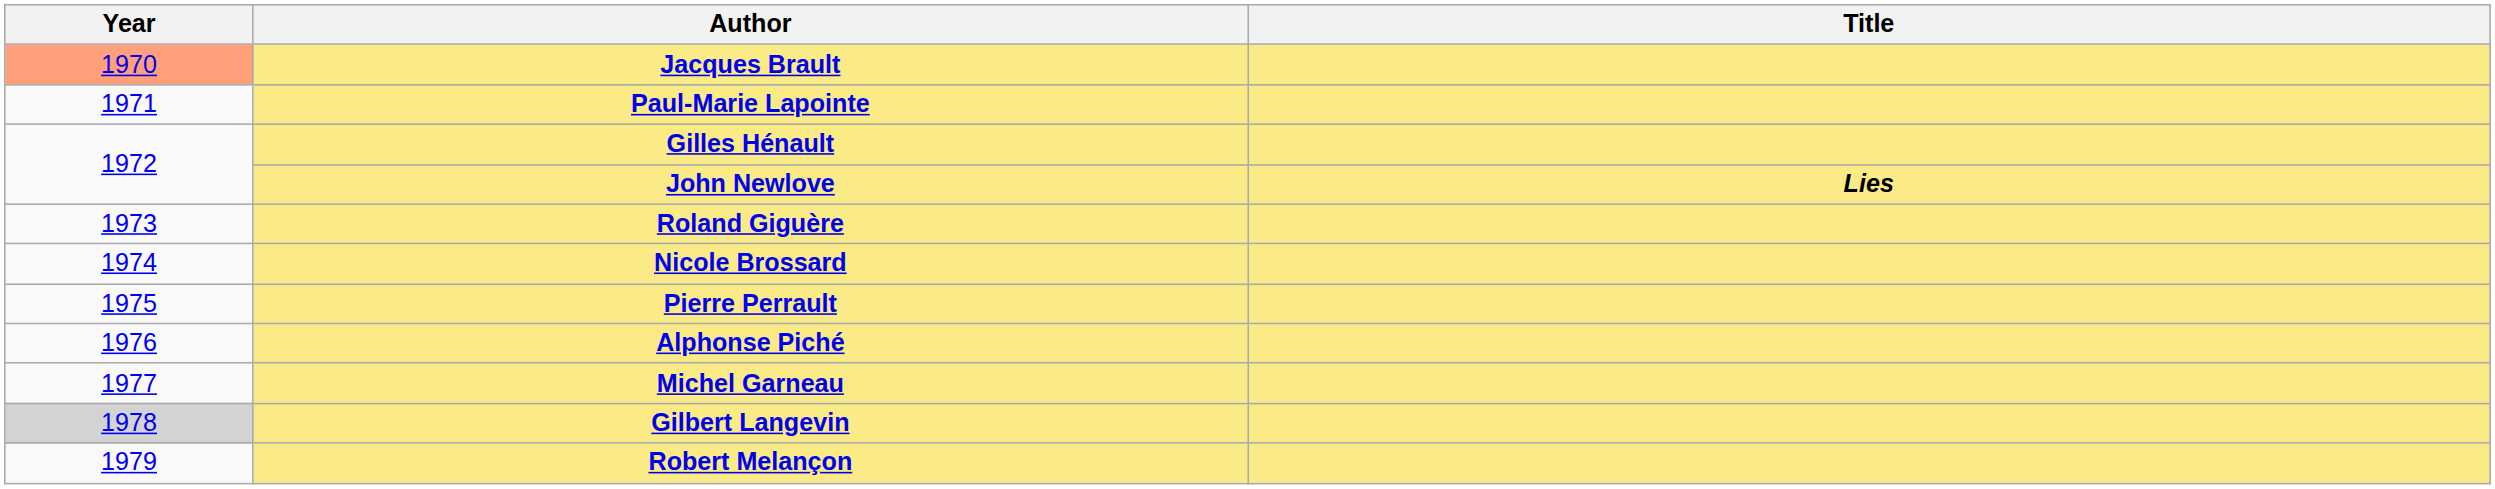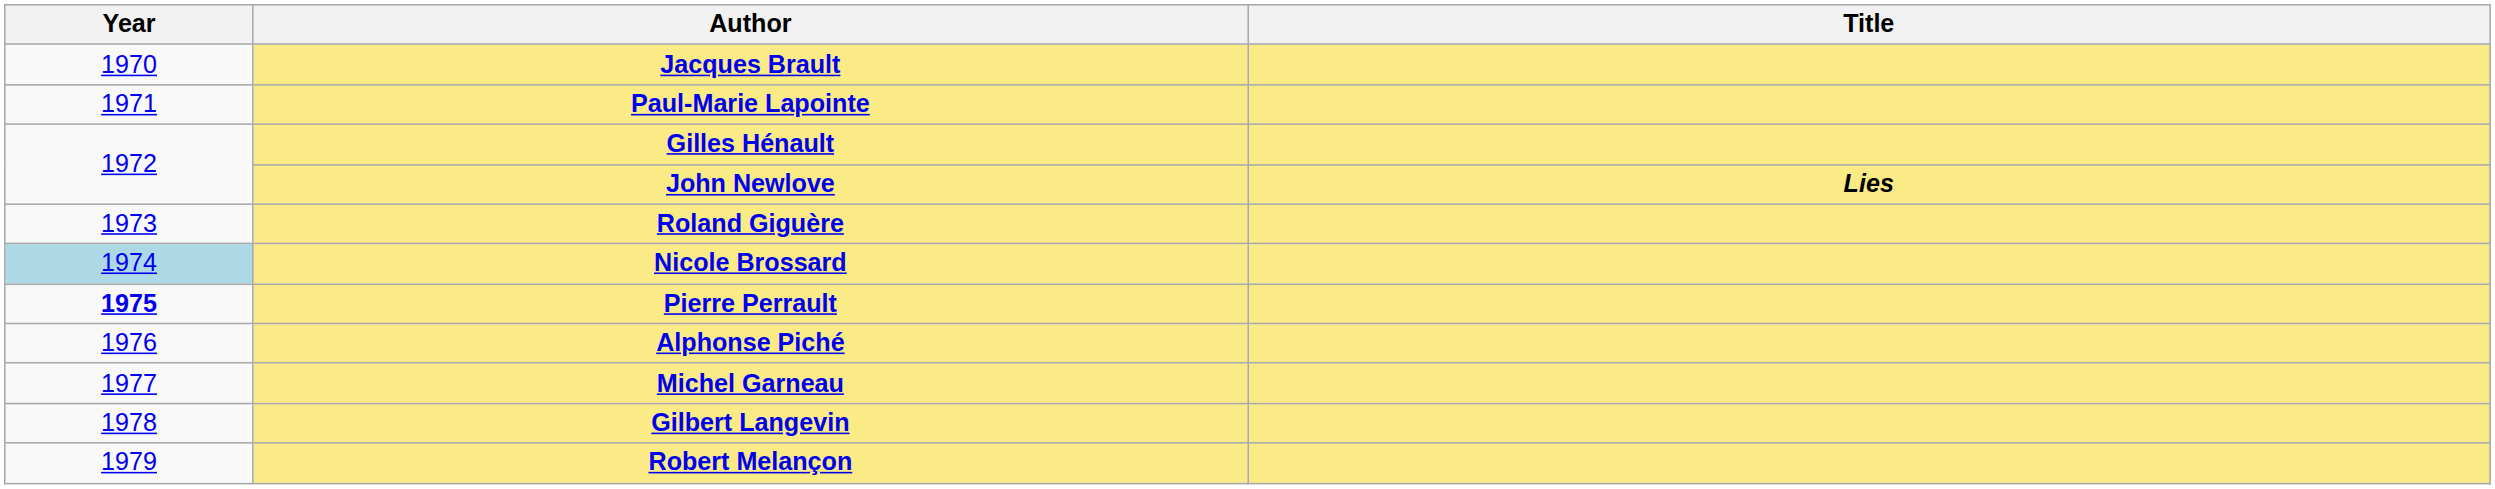(129, 64) lightsalmon background -> (129, 64) no background
(129, 263) no background -> (129, 263) lightblue background
(129, 303) normal -> (129, 303) bold
(129, 422) lightgrey background -> (129, 422) no background
